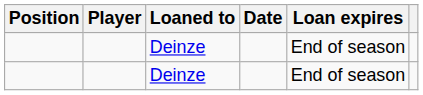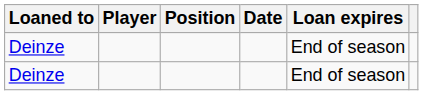columns swapped: (44, 18) <-> (193, 18)
